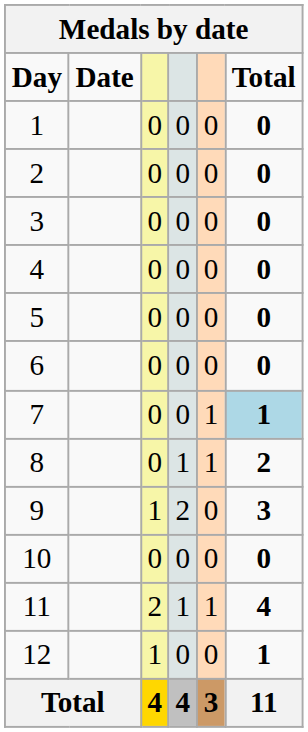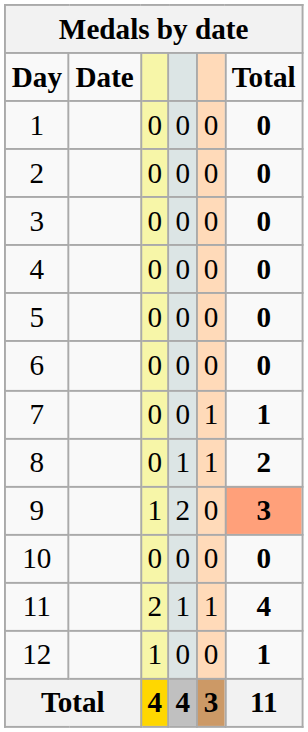(264, 413) lightblue background -> (264, 413) no background
(264, 509) no background -> (264, 509) lightsalmon background
